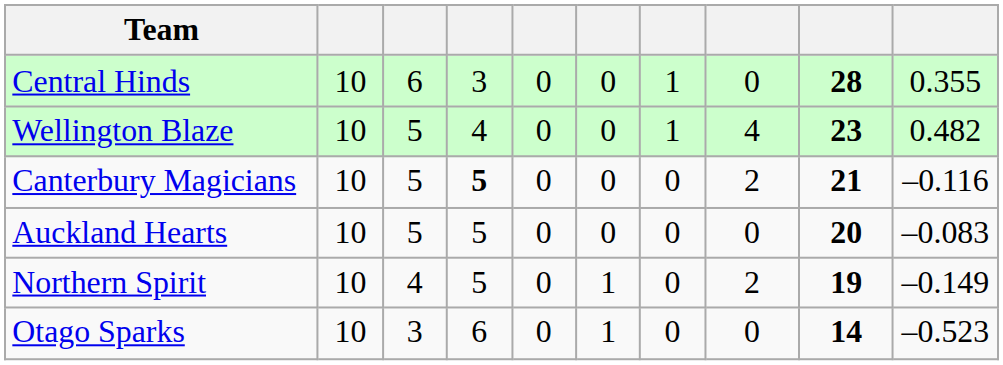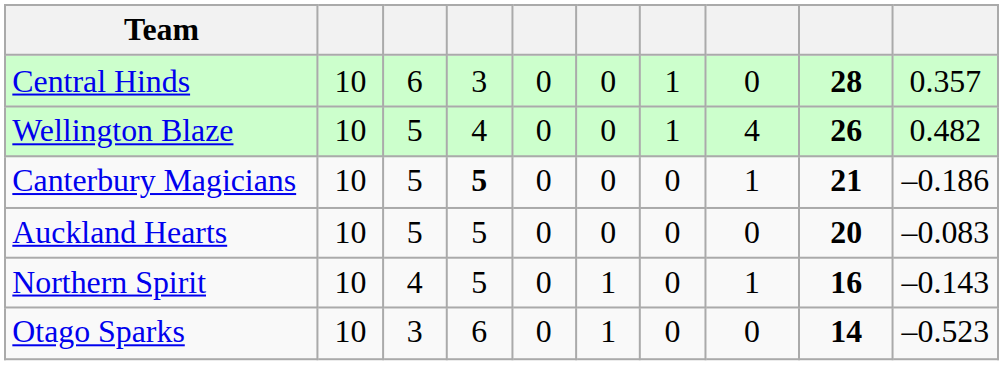(945, 80) 0.355 -> (945, 80) 0.357
(846, 130) 23 -> (846, 130) 26
(752, 181) 2 -> (752, 181) 1
(945, 181) –0.116 -> (945, 181) –0.186
(752, 282) 2 -> (752, 282) 1
(846, 282) 19 -> (846, 282) 16
(945, 282) –0.149 -> (945, 282) –0.143
